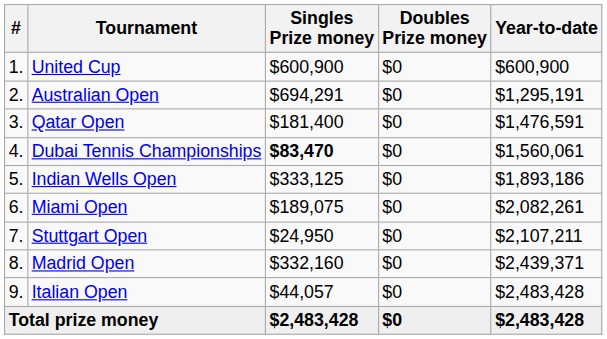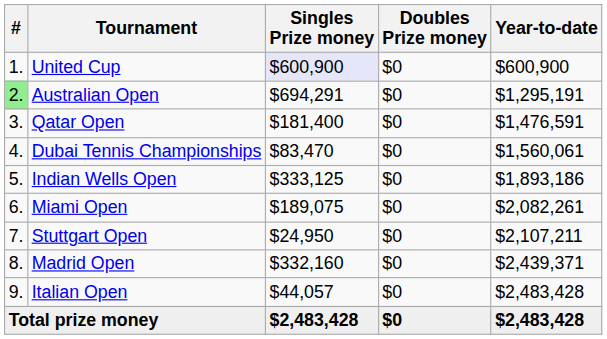(307, 66) no background -> (307, 66) lavender background
(16, 94) no background -> (16, 94) lightgreen background
(302, 151) bold -> (302, 151) normal
